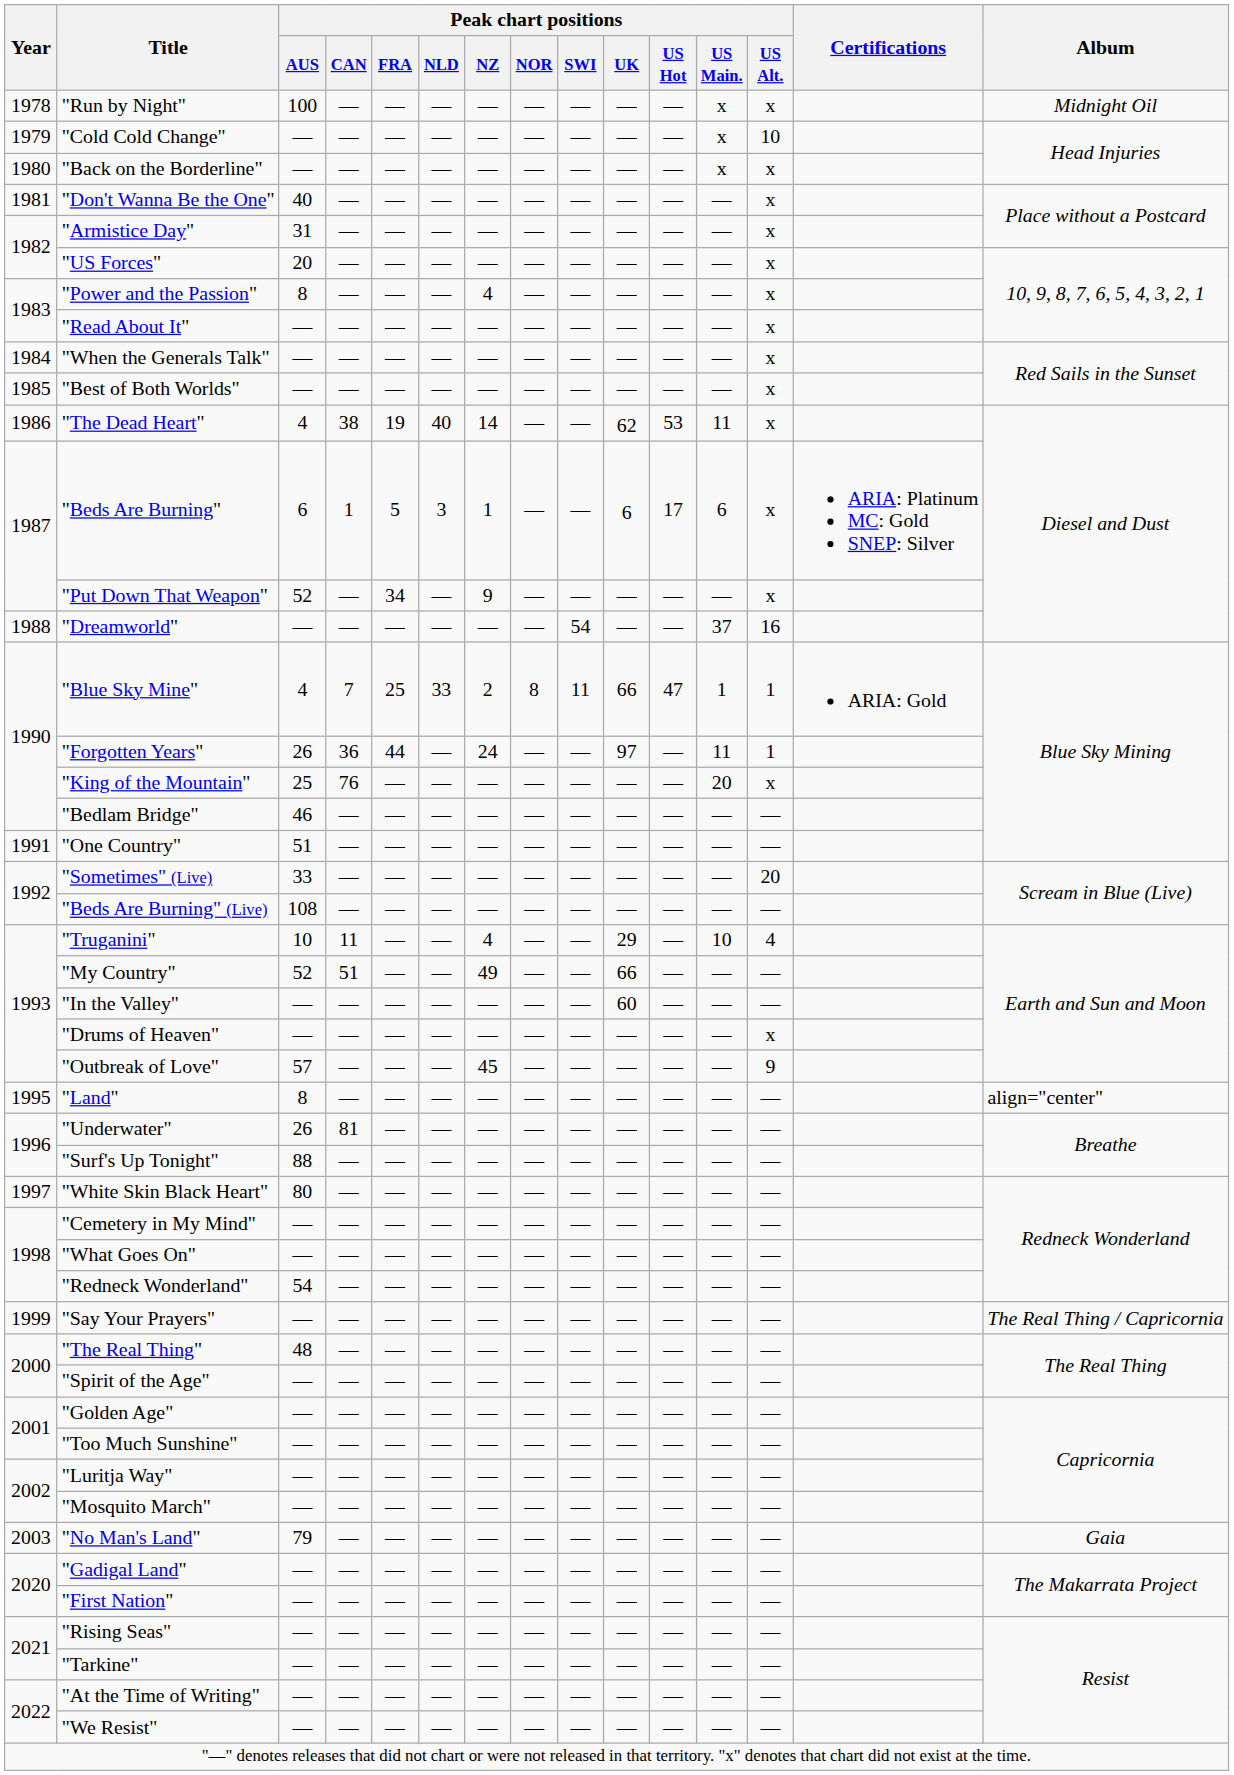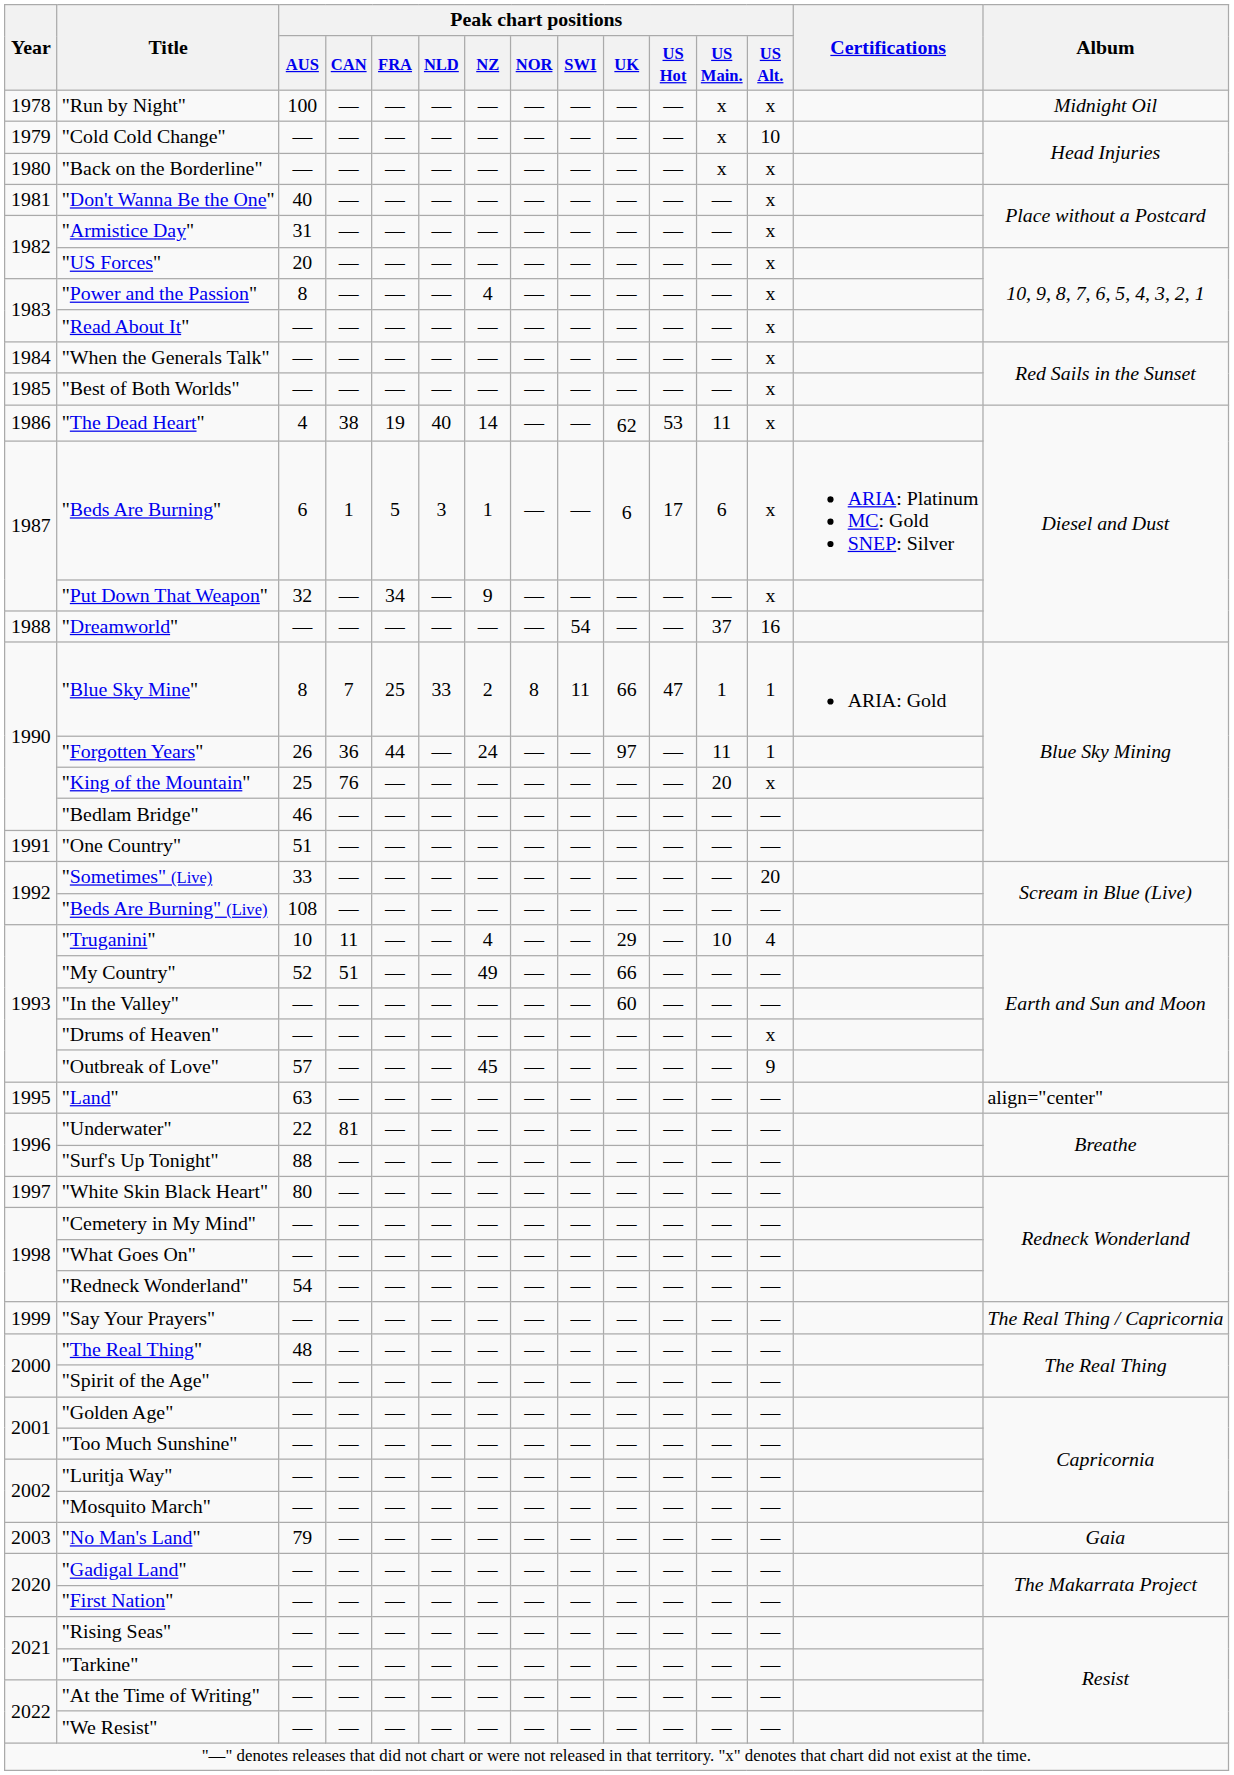(302, 595) 52 -> (302, 595) 32
(302, 688) 4 -> (302, 688) 8
(302, 1097) 8 -> (302, 1097) 63
(302, 1129) 26 -> (302, 1129) 22
